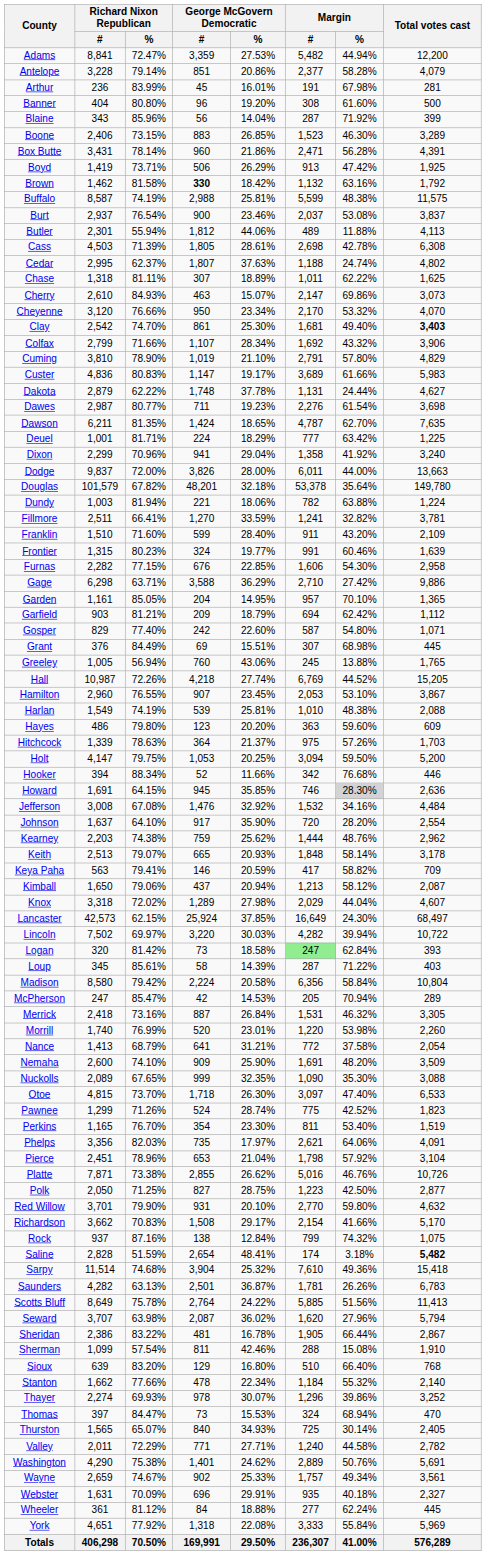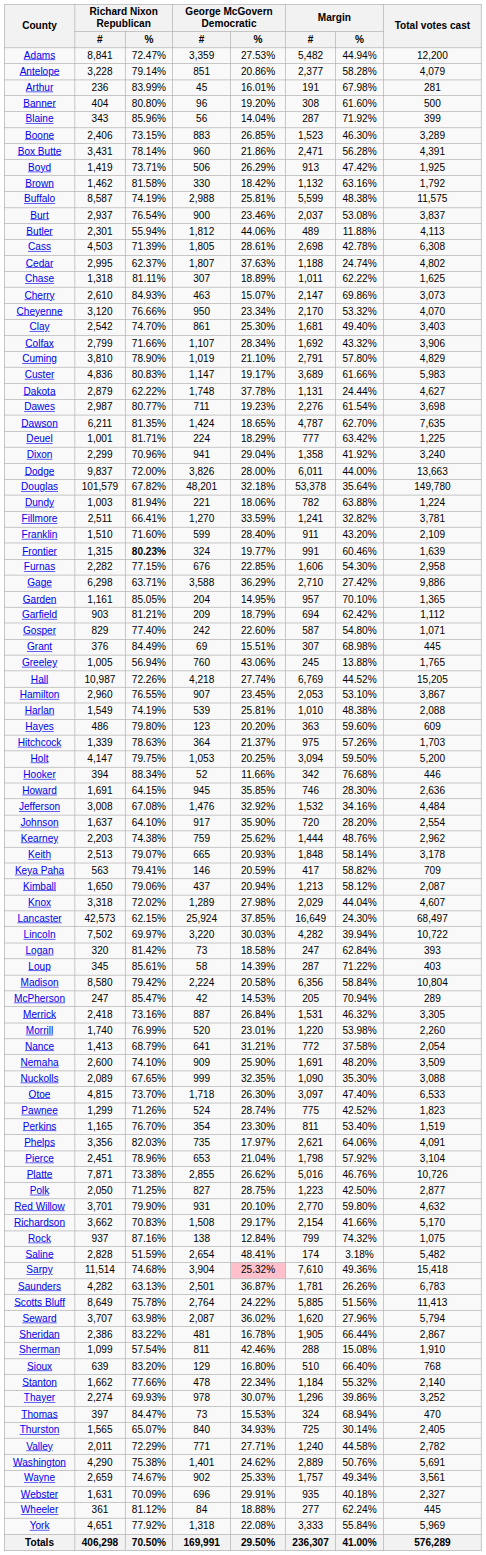(202, 183) bold -> (202, 183) normal
(432, 327) bold -> (432, 327) normal
(149, 551) normal -> (149, 551) bold
(360, 791) lightgrey background -> (360, 791) no background
(311, 951) lightgreen background -> (311, 951) no background
(432, 1254) bold -> (432, 1254) normal
(258, 1270) no background -> (258, 1270) pink background
